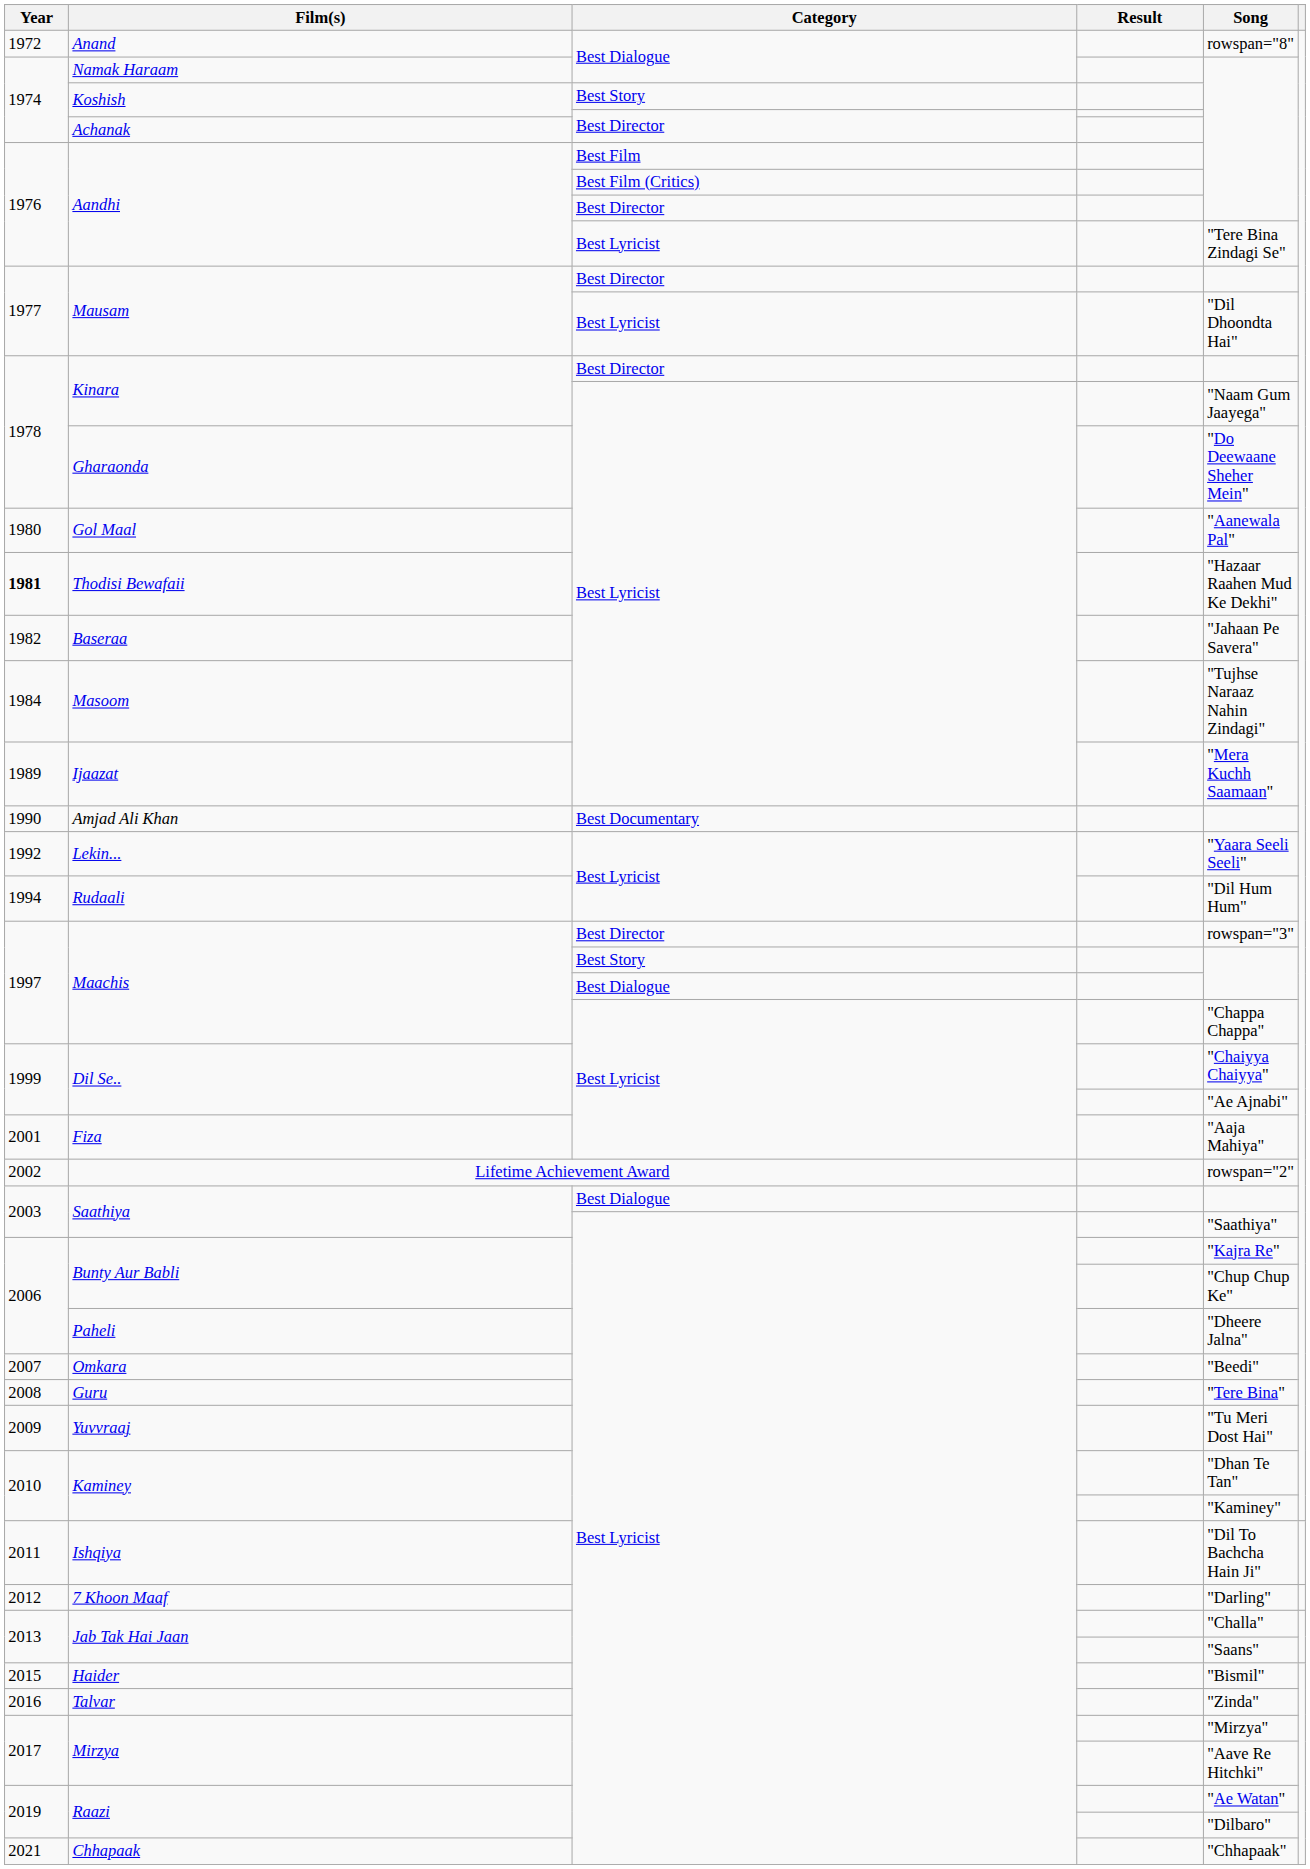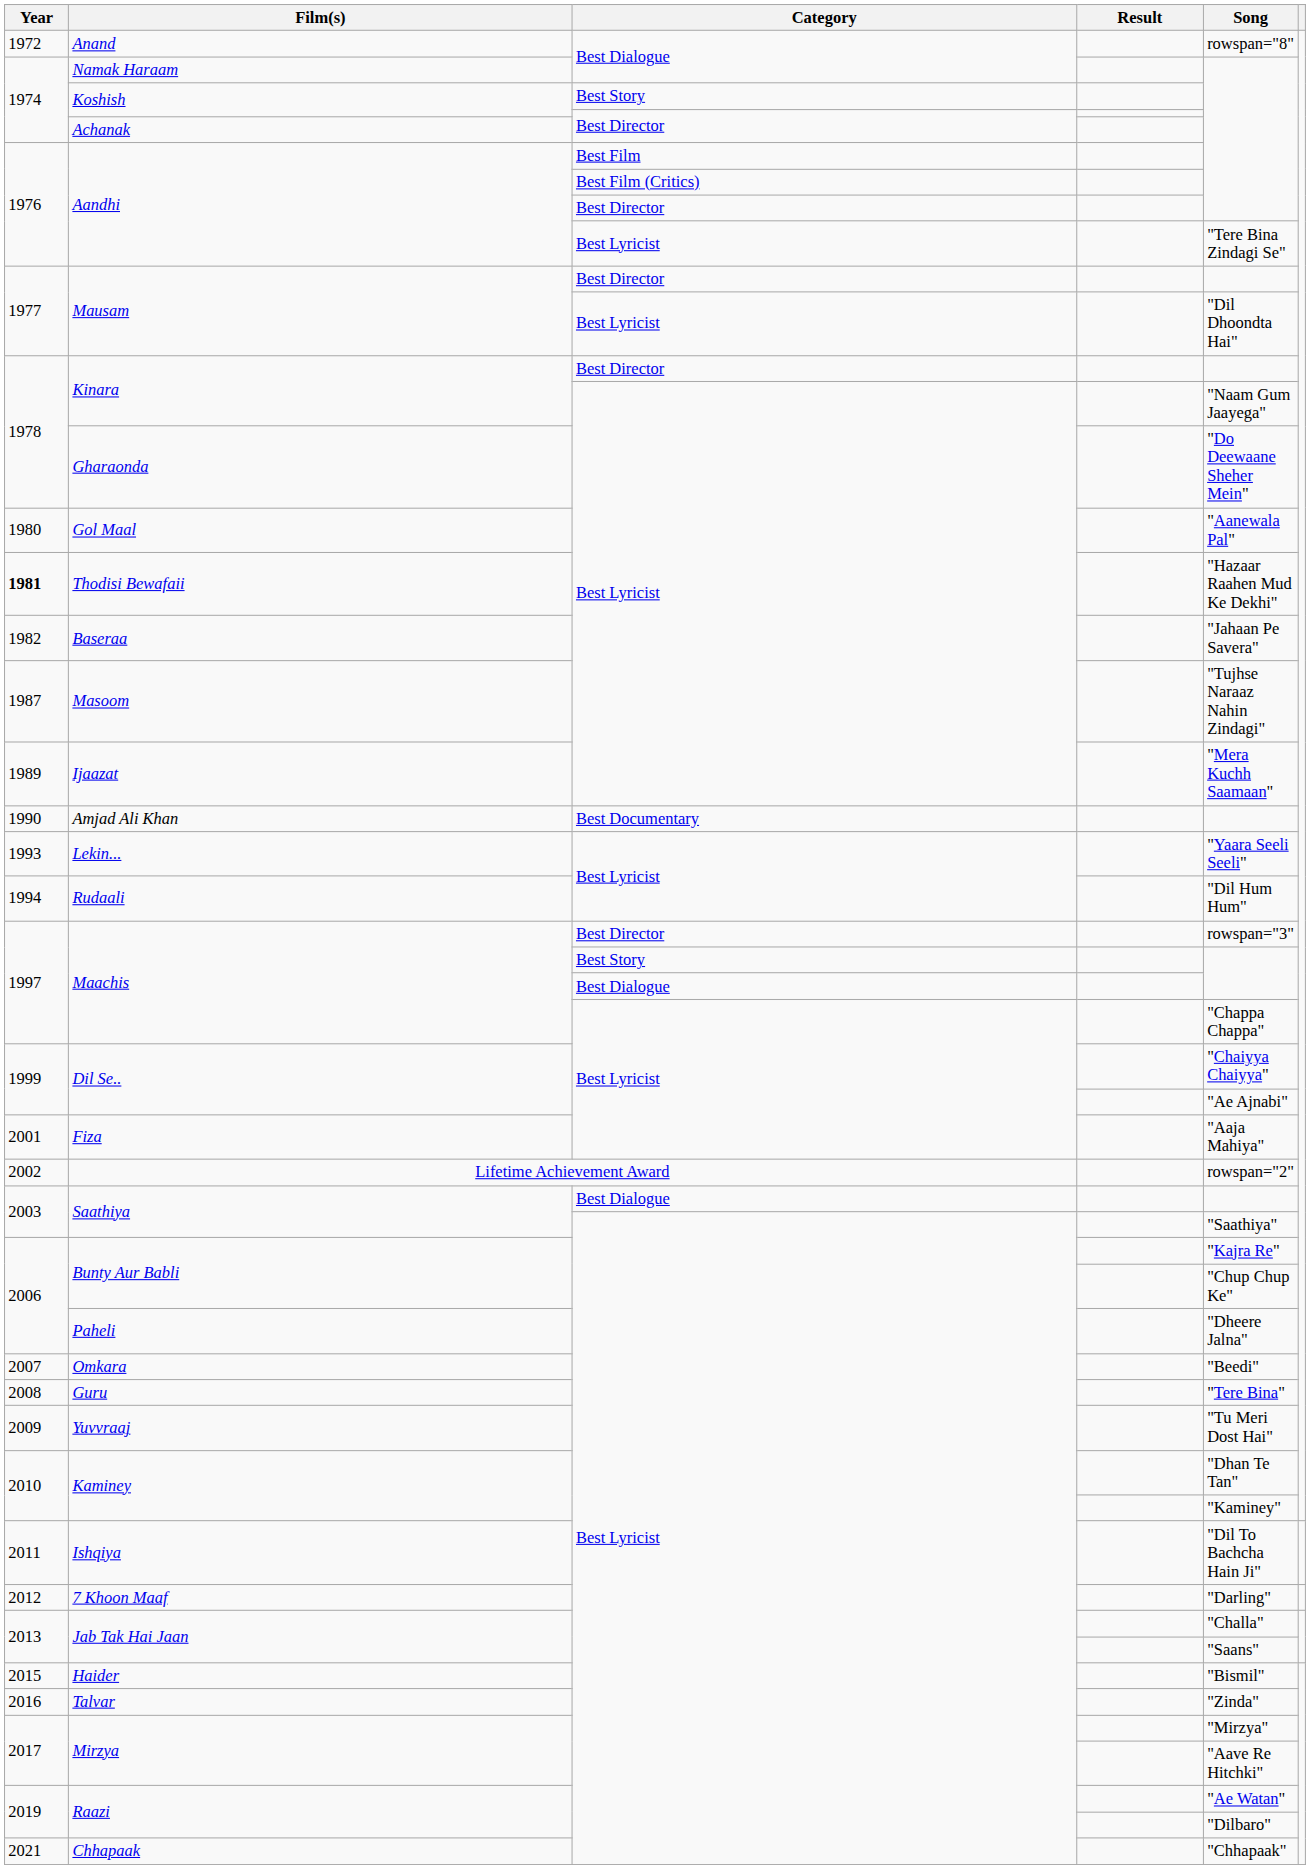(25, 701) 1984 -> (25, 701) 1987
(25, 853) 1992 -> (25, 853) 1993
